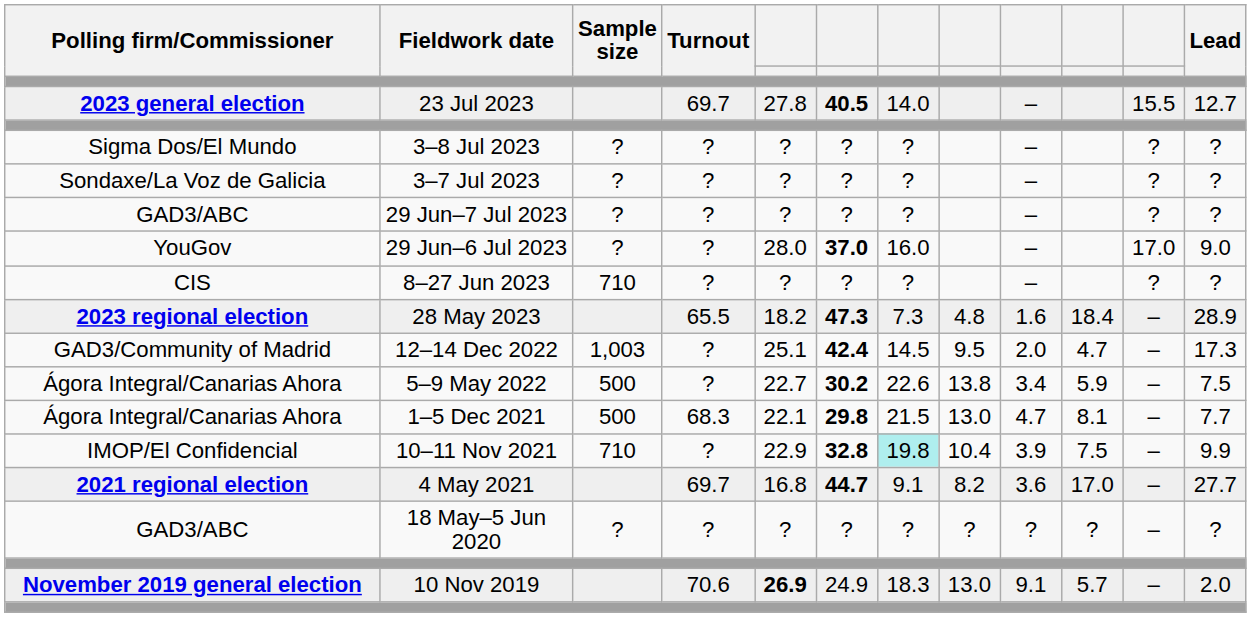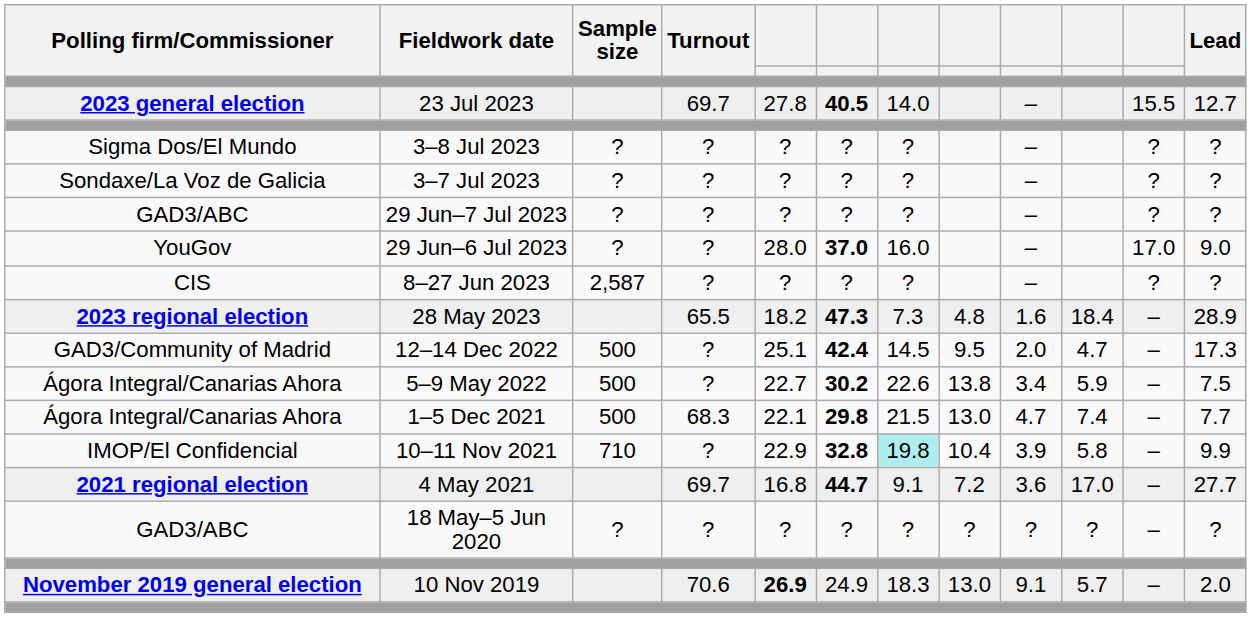(617, 282) 710 -> (617, 282) 2,587
(617, 349) 1,003 -> (617, 349) 500
(1092, 416) 8.1 -> (1092, 416) 7.4
(1092, 450) 7.5 -> (1092, 450) 5.8
(969, 484) 8.2 -> (969, 484) 7.2
